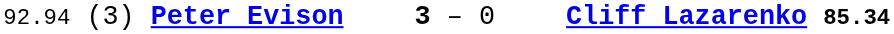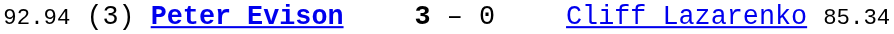(728, 17) bold -> (728, 17) normal
